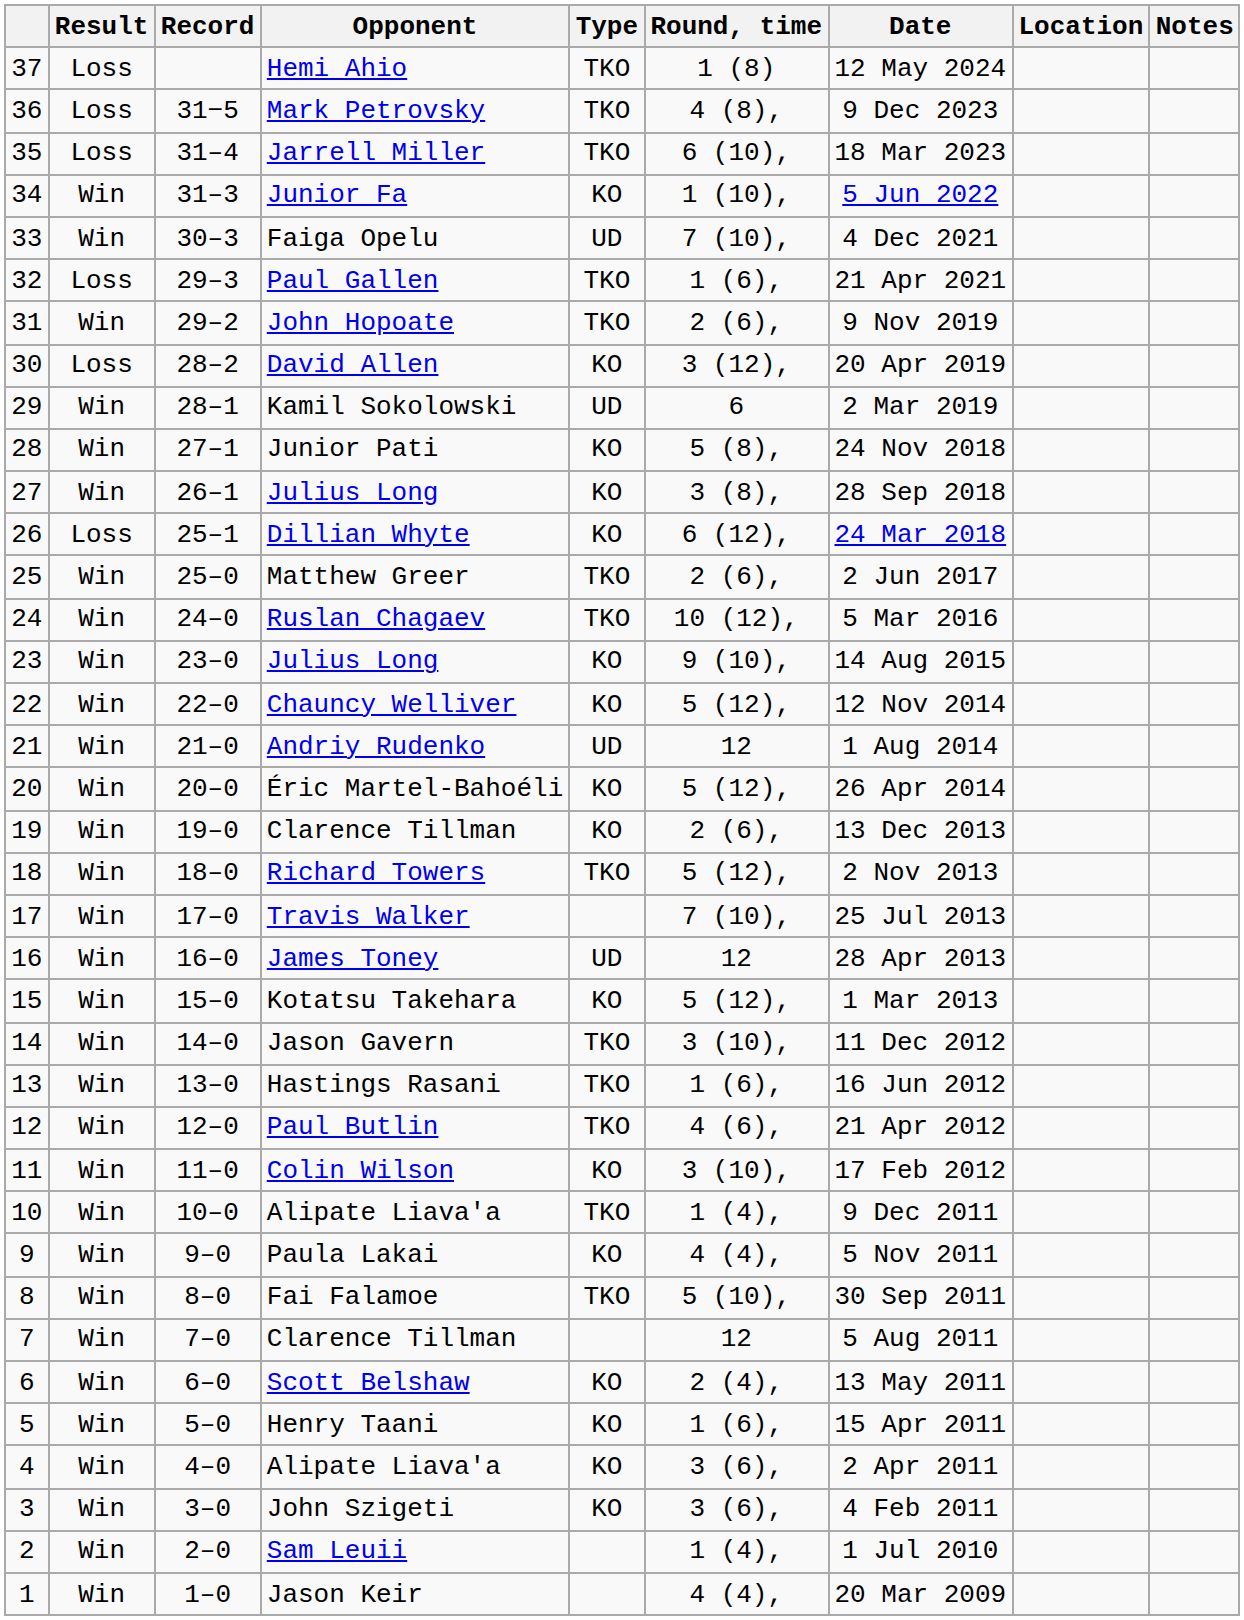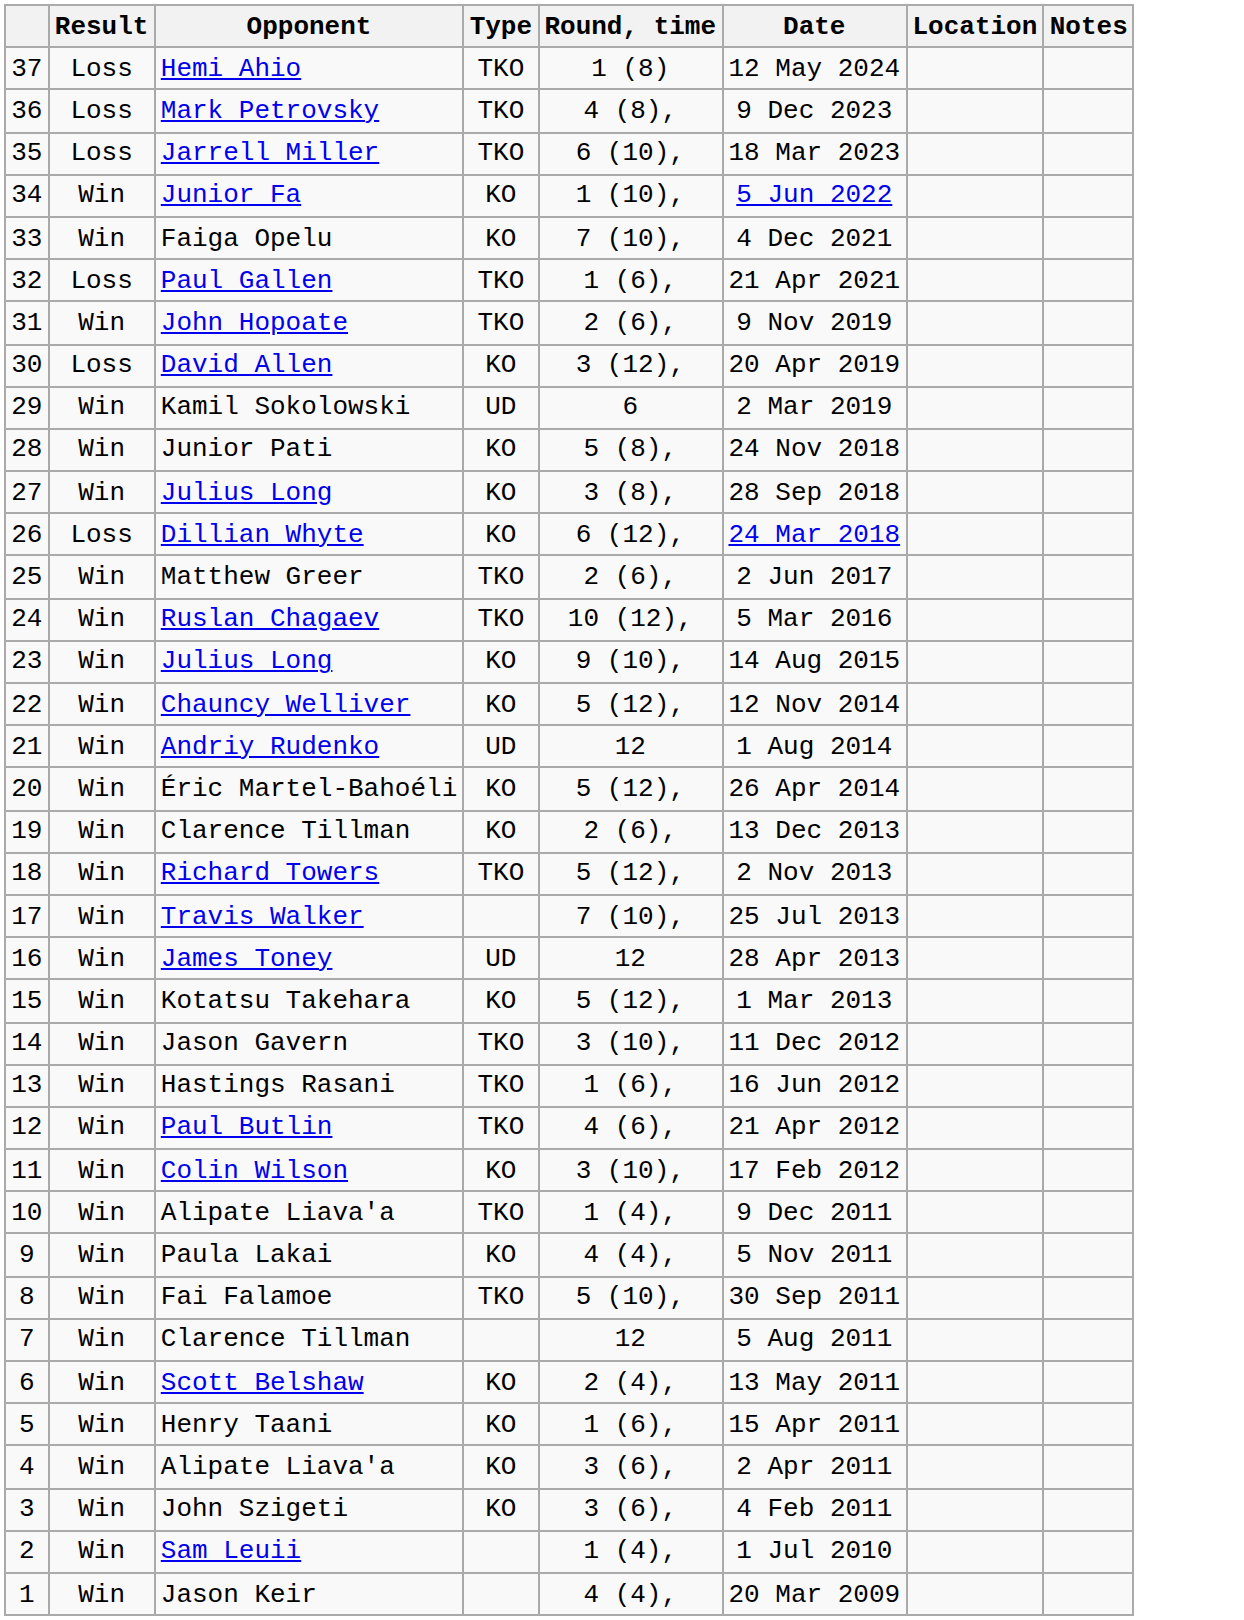- column: (208, 26)
(607, 238) UD -> (501, 238) KO
